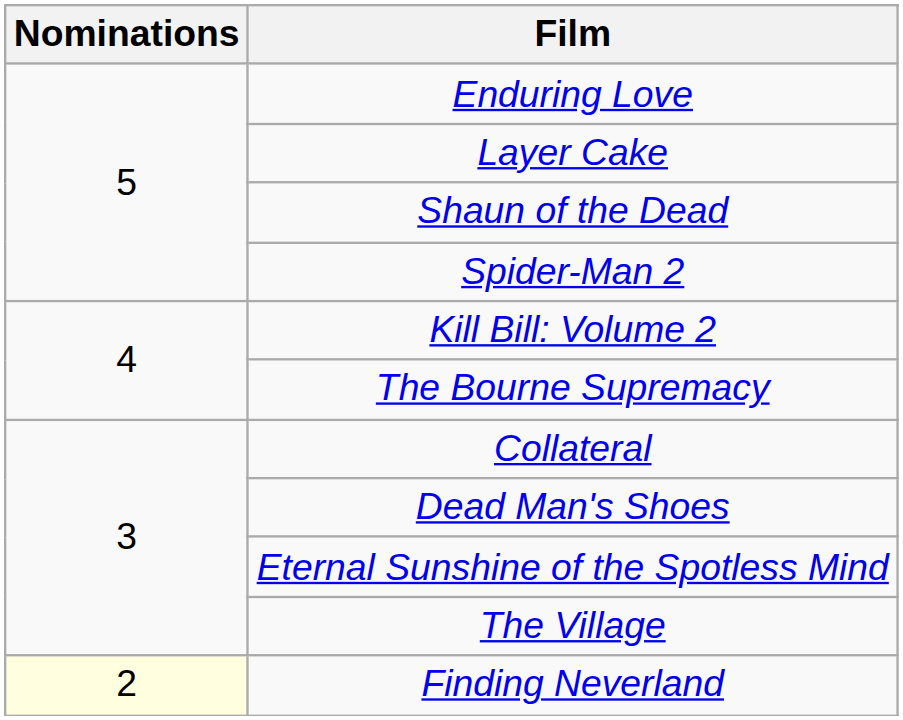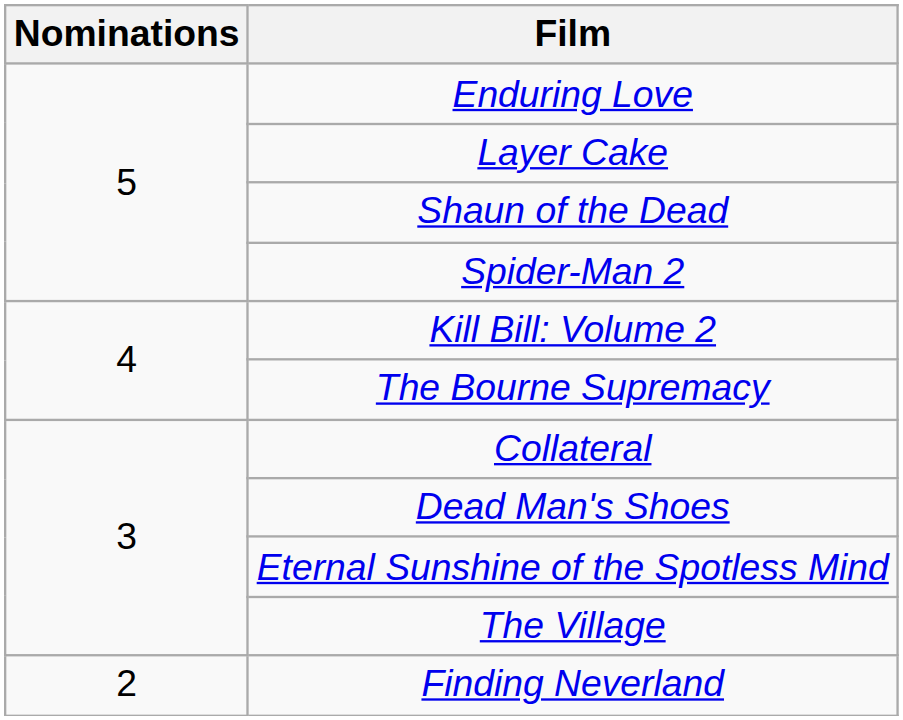(127, 684) lightyellow background -> (127, 684) no background
